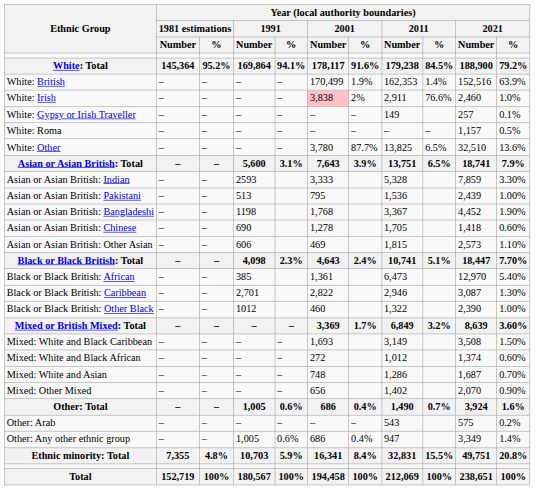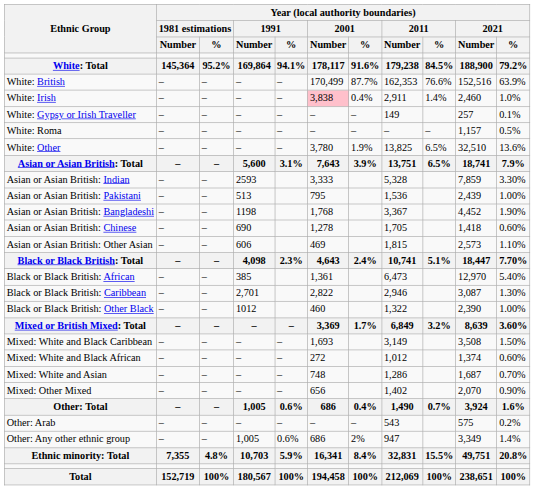(362, 82) 1.9% -> (364, 82) 87.7%
(436, 82) 1.4% -> (438, 82) 76.6%
(358, 98) 2% -> (362, 98) 0.4%
(438, 98) 76.6% -> (436, 98) 1.4%
(364, 147) 87.7% -> (362, 147) 1.9%
(362, 439) 0.4% -> (358, 439) 2%
